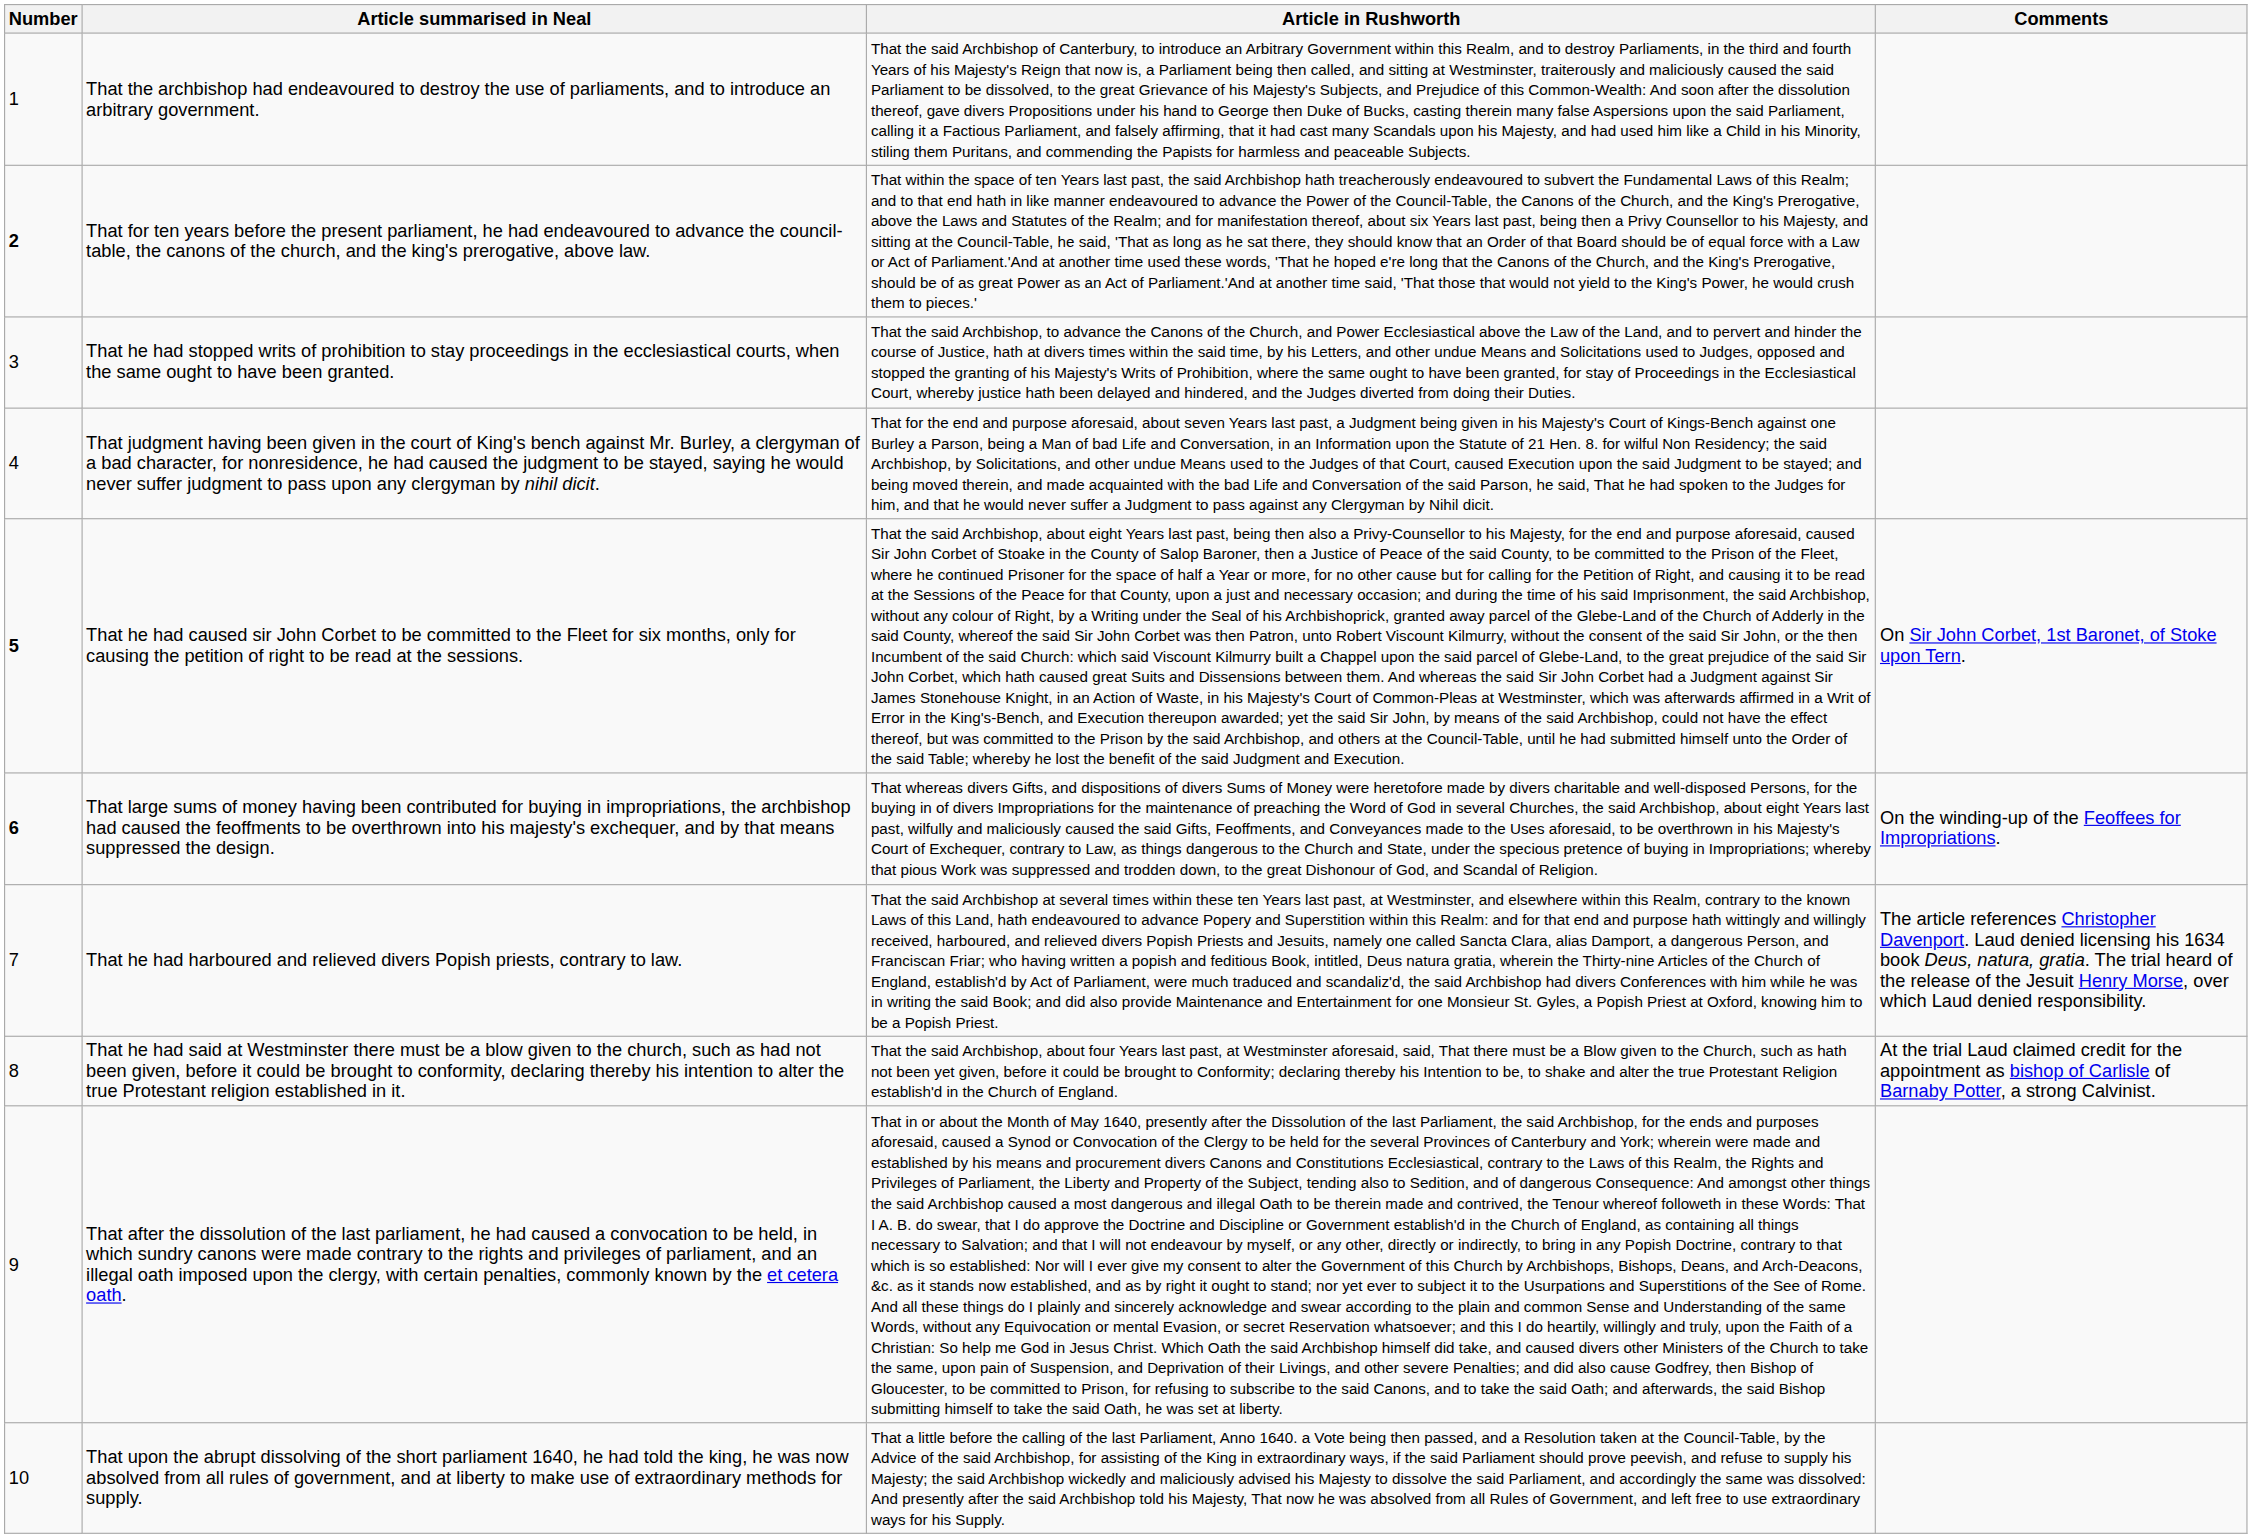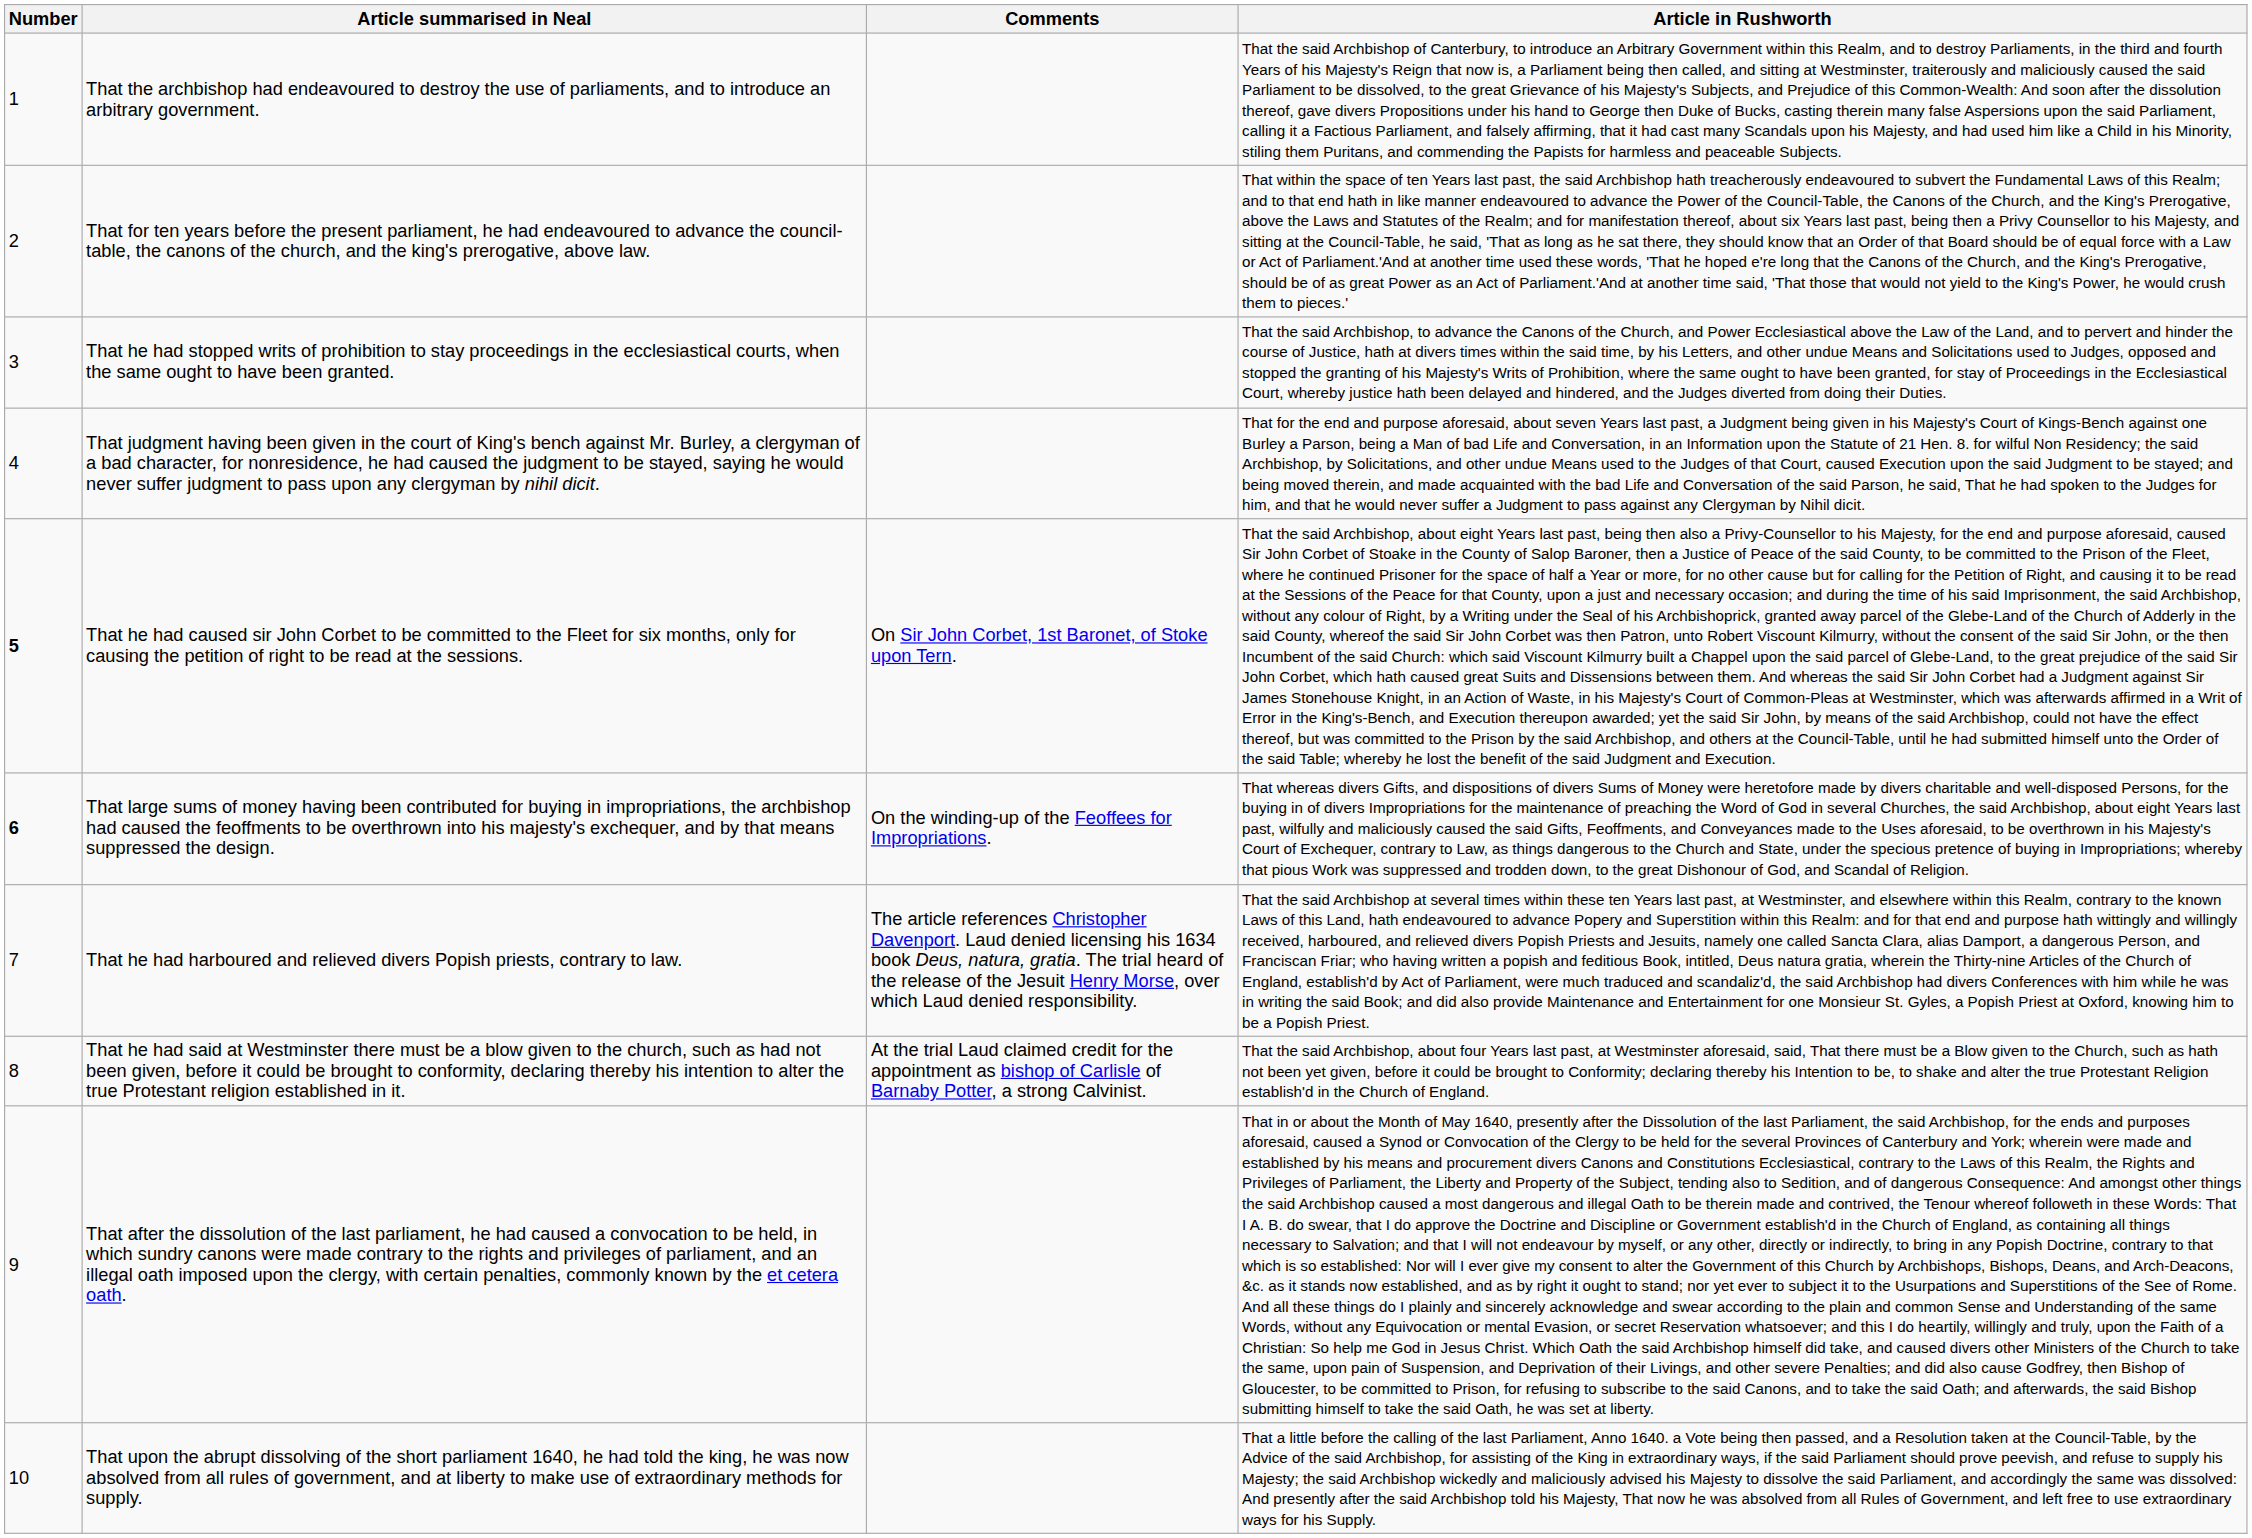columns swapped: (1371, 18) <-> (2061, 18)
(14, 240) bold -> (14, 240) normal
